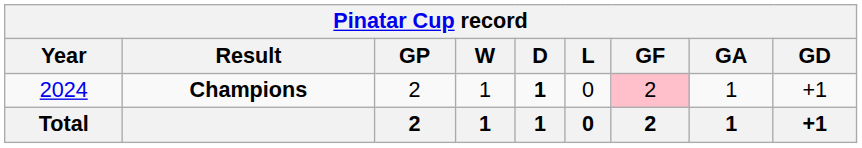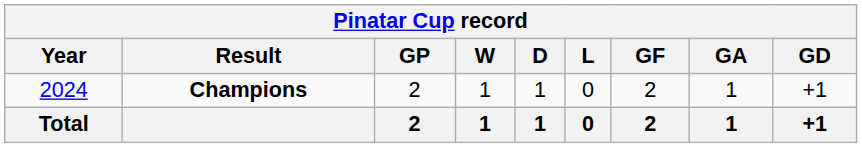(540, 90) bold -> (540, 90) normal
(650, 90) pink background -> (650, 90) no background
